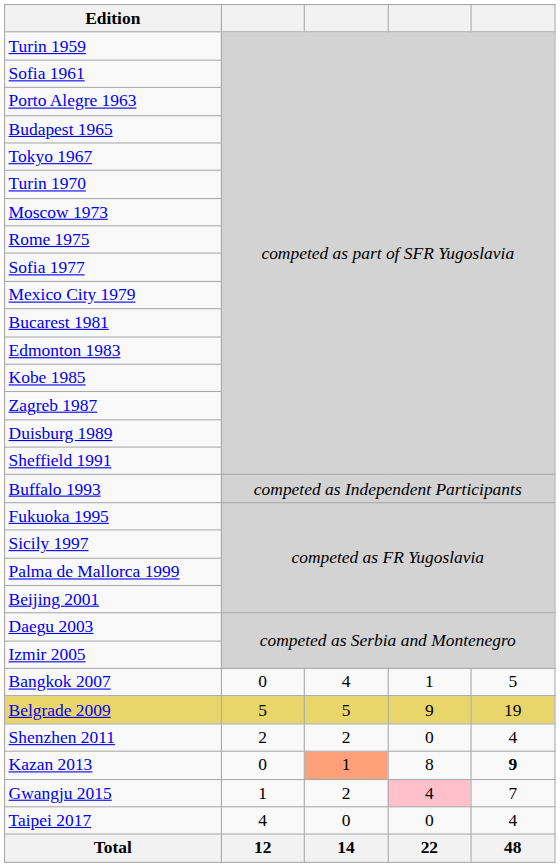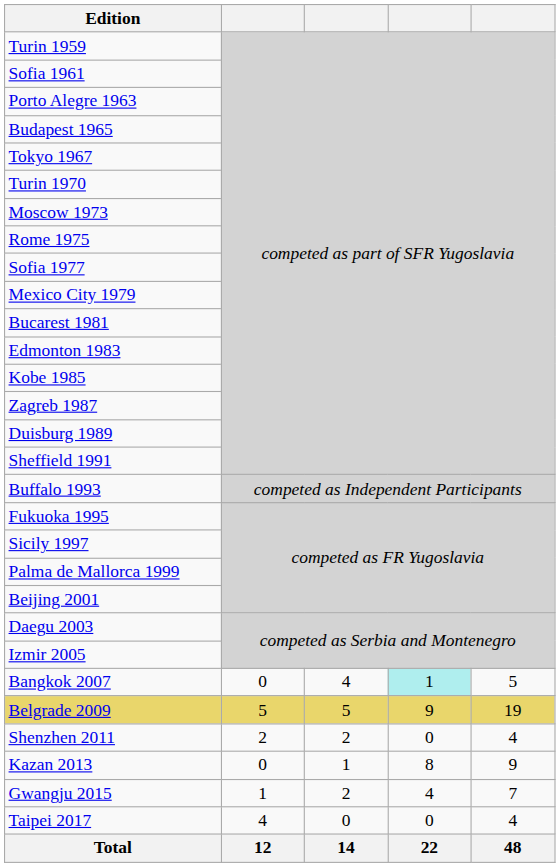(429, 682) no background -> (429, 682) paleturquoise background
(346, 765) lightsalmon background -> (346, 765) no background
(513, 765) bold -> (513, 765) normal
(429, 792) pink background -> (429, 792) no background
